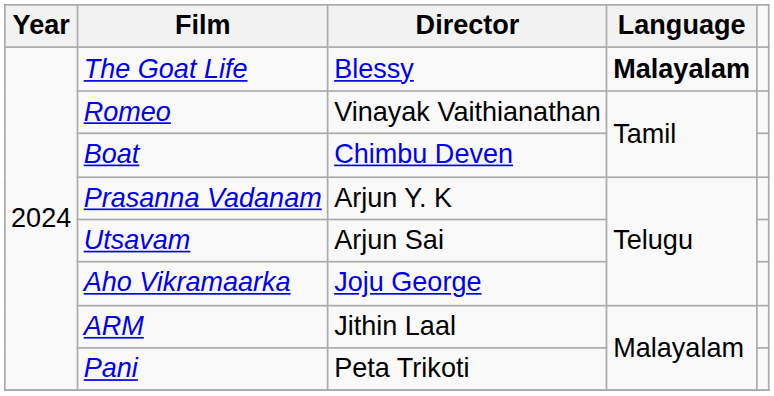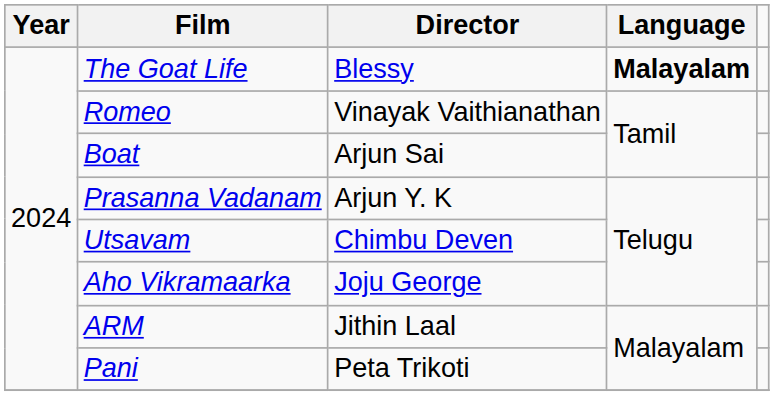(424, 154) Chimbu Deven -> (389, 154) Arjun Sai
(389, 240) Arjun Sai -> (424, 240) Chimbu Deven
